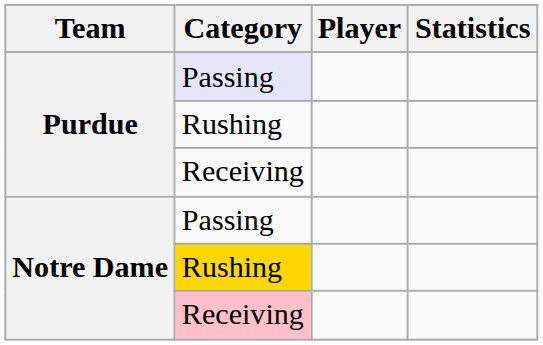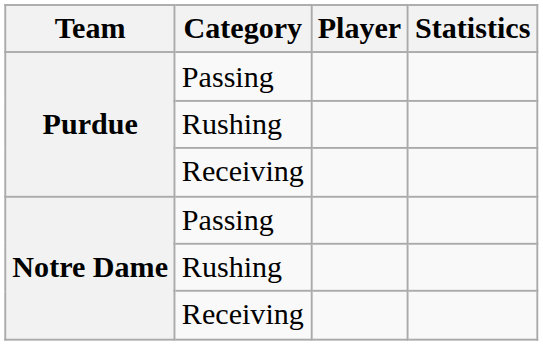(228, 76) lavender background -> (228, 76) no background
(232, 266) gold background -> (232, 266) no background
(243, 314) pink background -> (243, 314) no background
